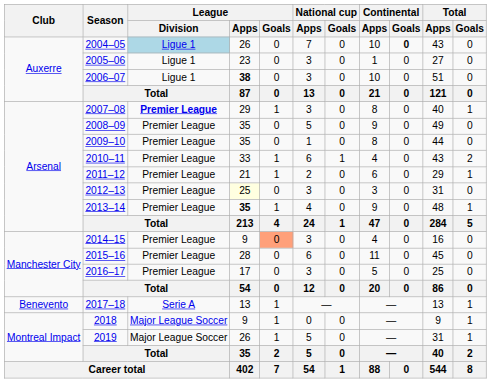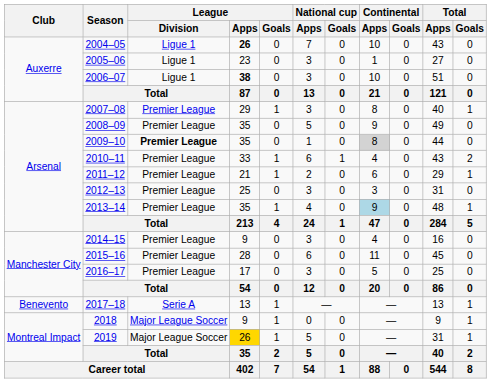(179, 45) lightblue background -> (179, 45) no background
(245, 45) normal -> (245, 45) bold
(406, 45) bold -> (406, 45) normal
(179, 110) bold -> (179, 110) normal
(179, 142) normal -> (179, 142) bold
(374, 142) no background -> (374, 142) lightgrey background
(245, 191) lightyellow background -> (245, 191) no background
(245, 207) bold -> (245, 207) normal
(374, 207) no background -> (374, 207) lightblue background
(277, 239) lightsalmon background -> (277, 239) no background
(245, 337) no background -> (245, 337) gold background
